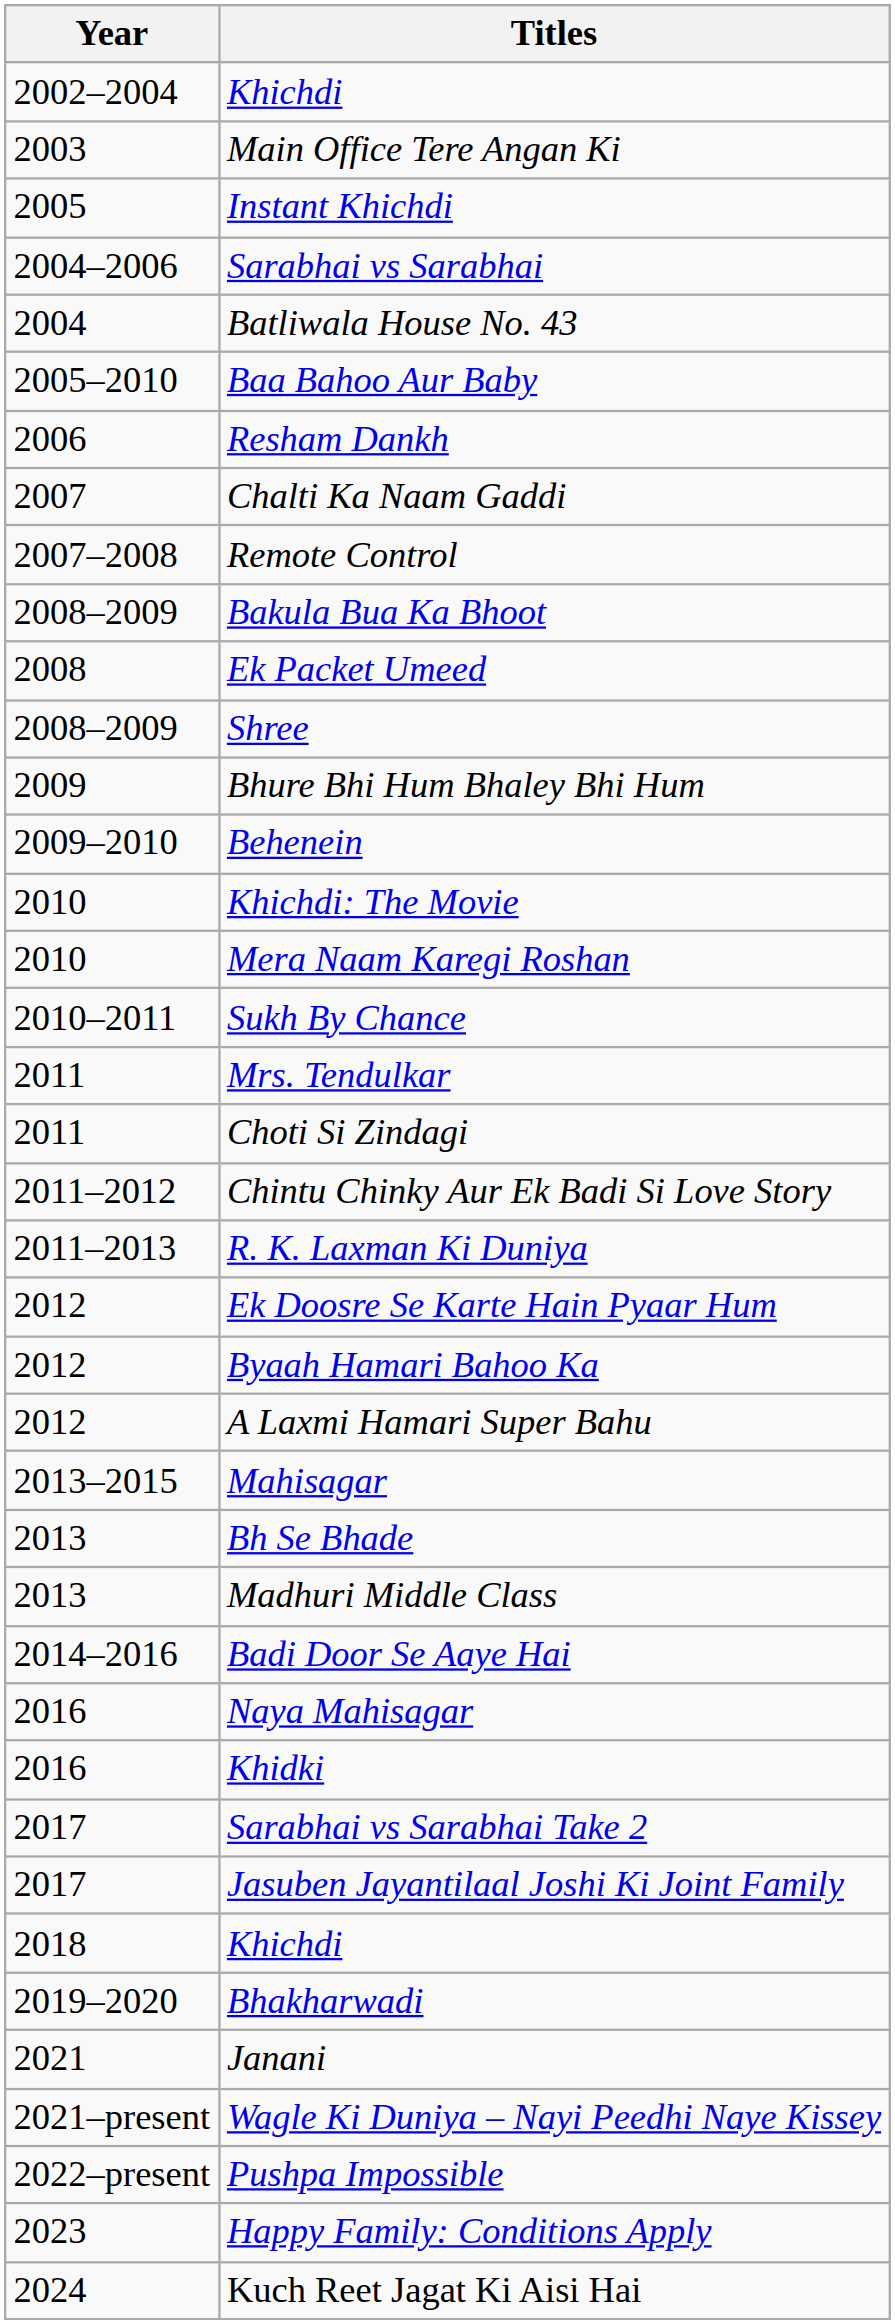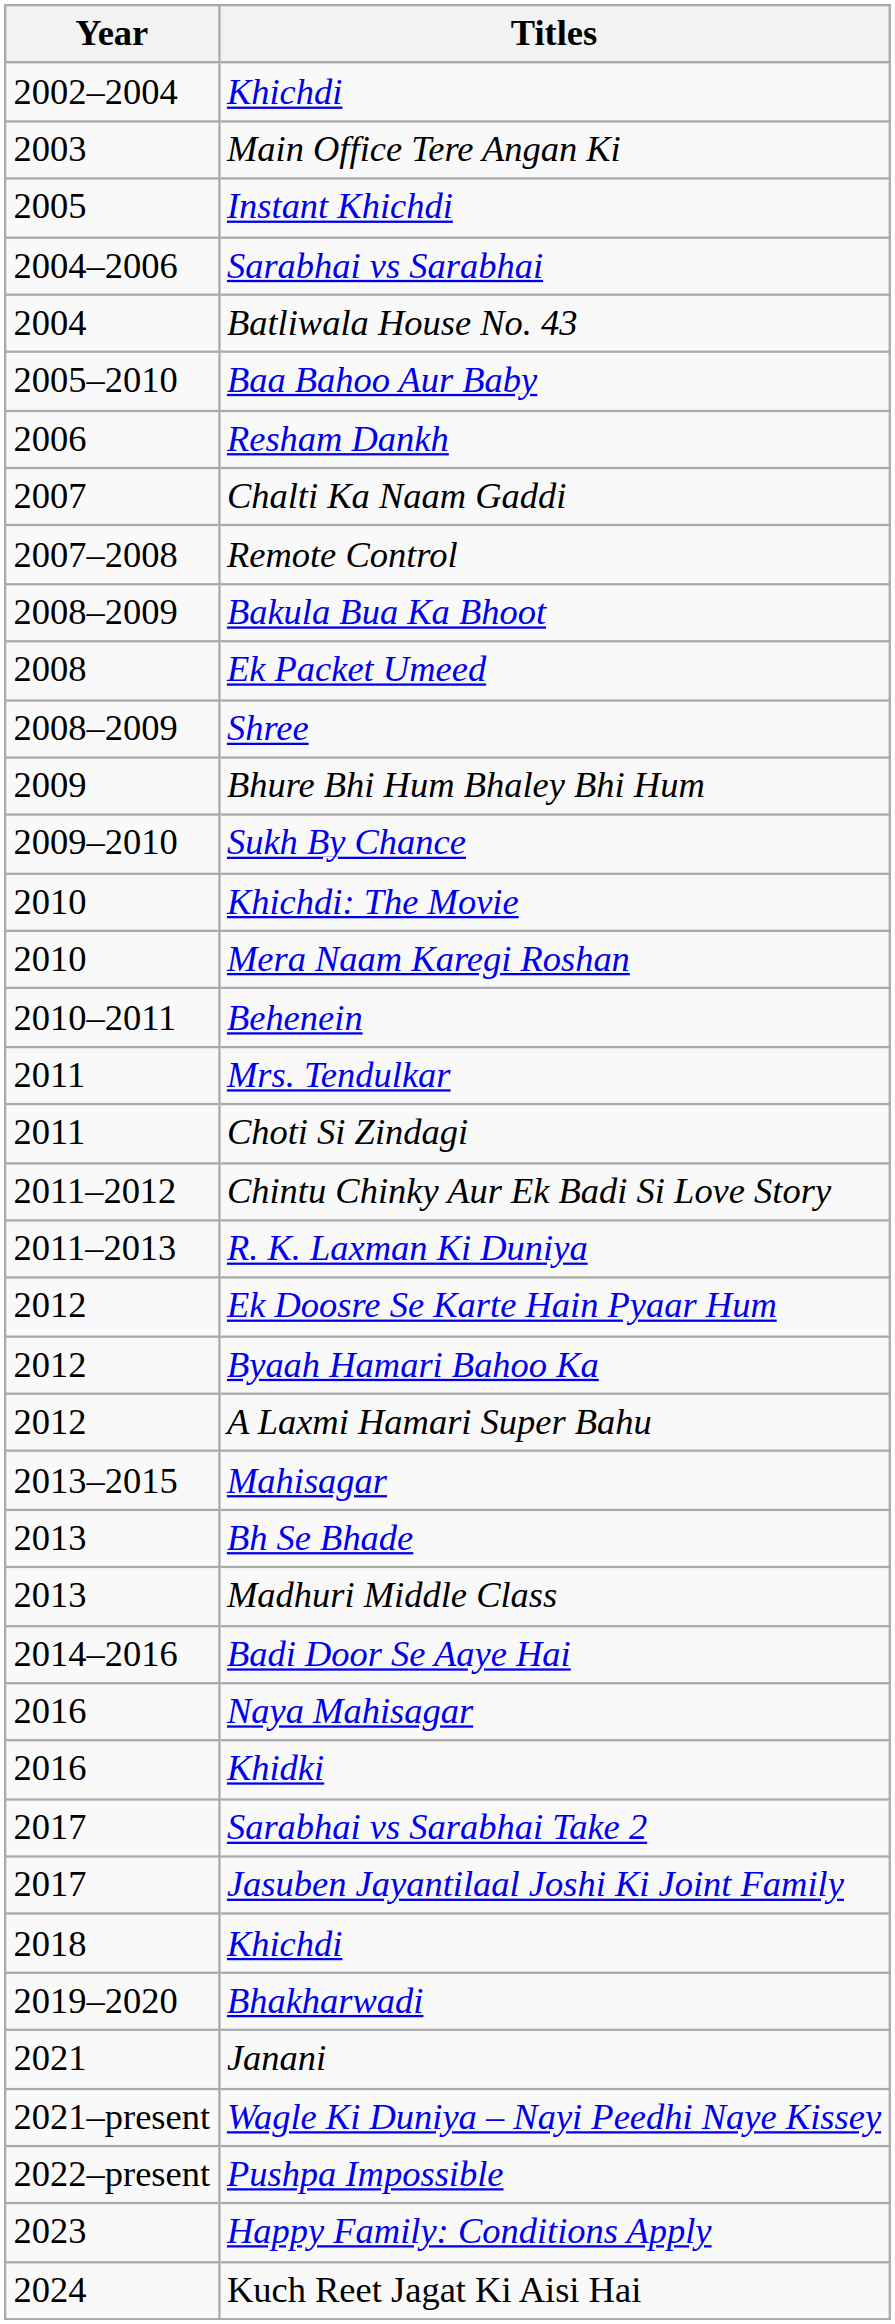(295, 843) Behenein -> (346, 843) Sukh By Chance
(346, 1016) Sukh By Chance -> (295, 1016) Behenein
